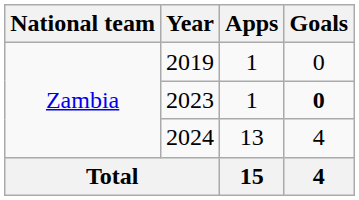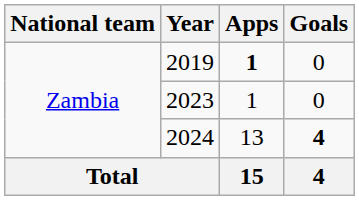(252, 61) normal -> (252, 61) bold
(319, 99) bold -> (319, 99) normal
(319, 137) normal -> (319, 137) bold
